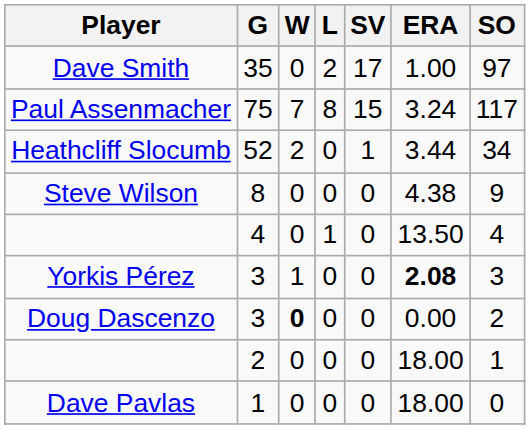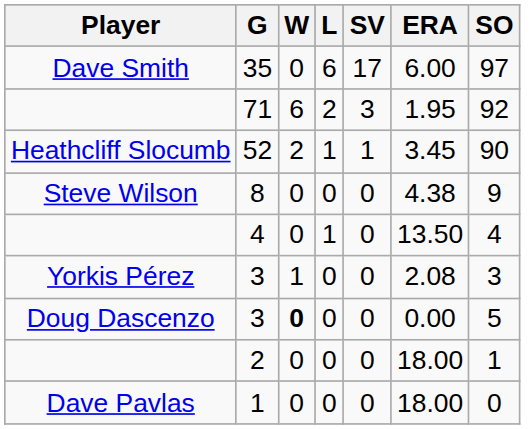(330, 67) 2 -> (329, 67) 6
(431, 67) 1.00 -> (430, 67) 6.00
- row: (121, 109)
+ row: (121, 109)
(330, 151) 0 -> (329, 151) 1
(431, 151) 3.44 -> (430, 151) 3.45
(497, 151) 34 -> (494, 151) 90
(431, 276) bold -> (430, 276) normal
(497, 318) 2 -> (494, 318) 5
